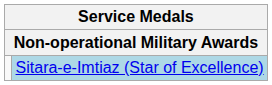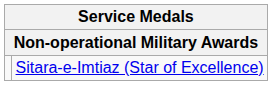(140, 67) lightblue background -> (140, 67) no background
